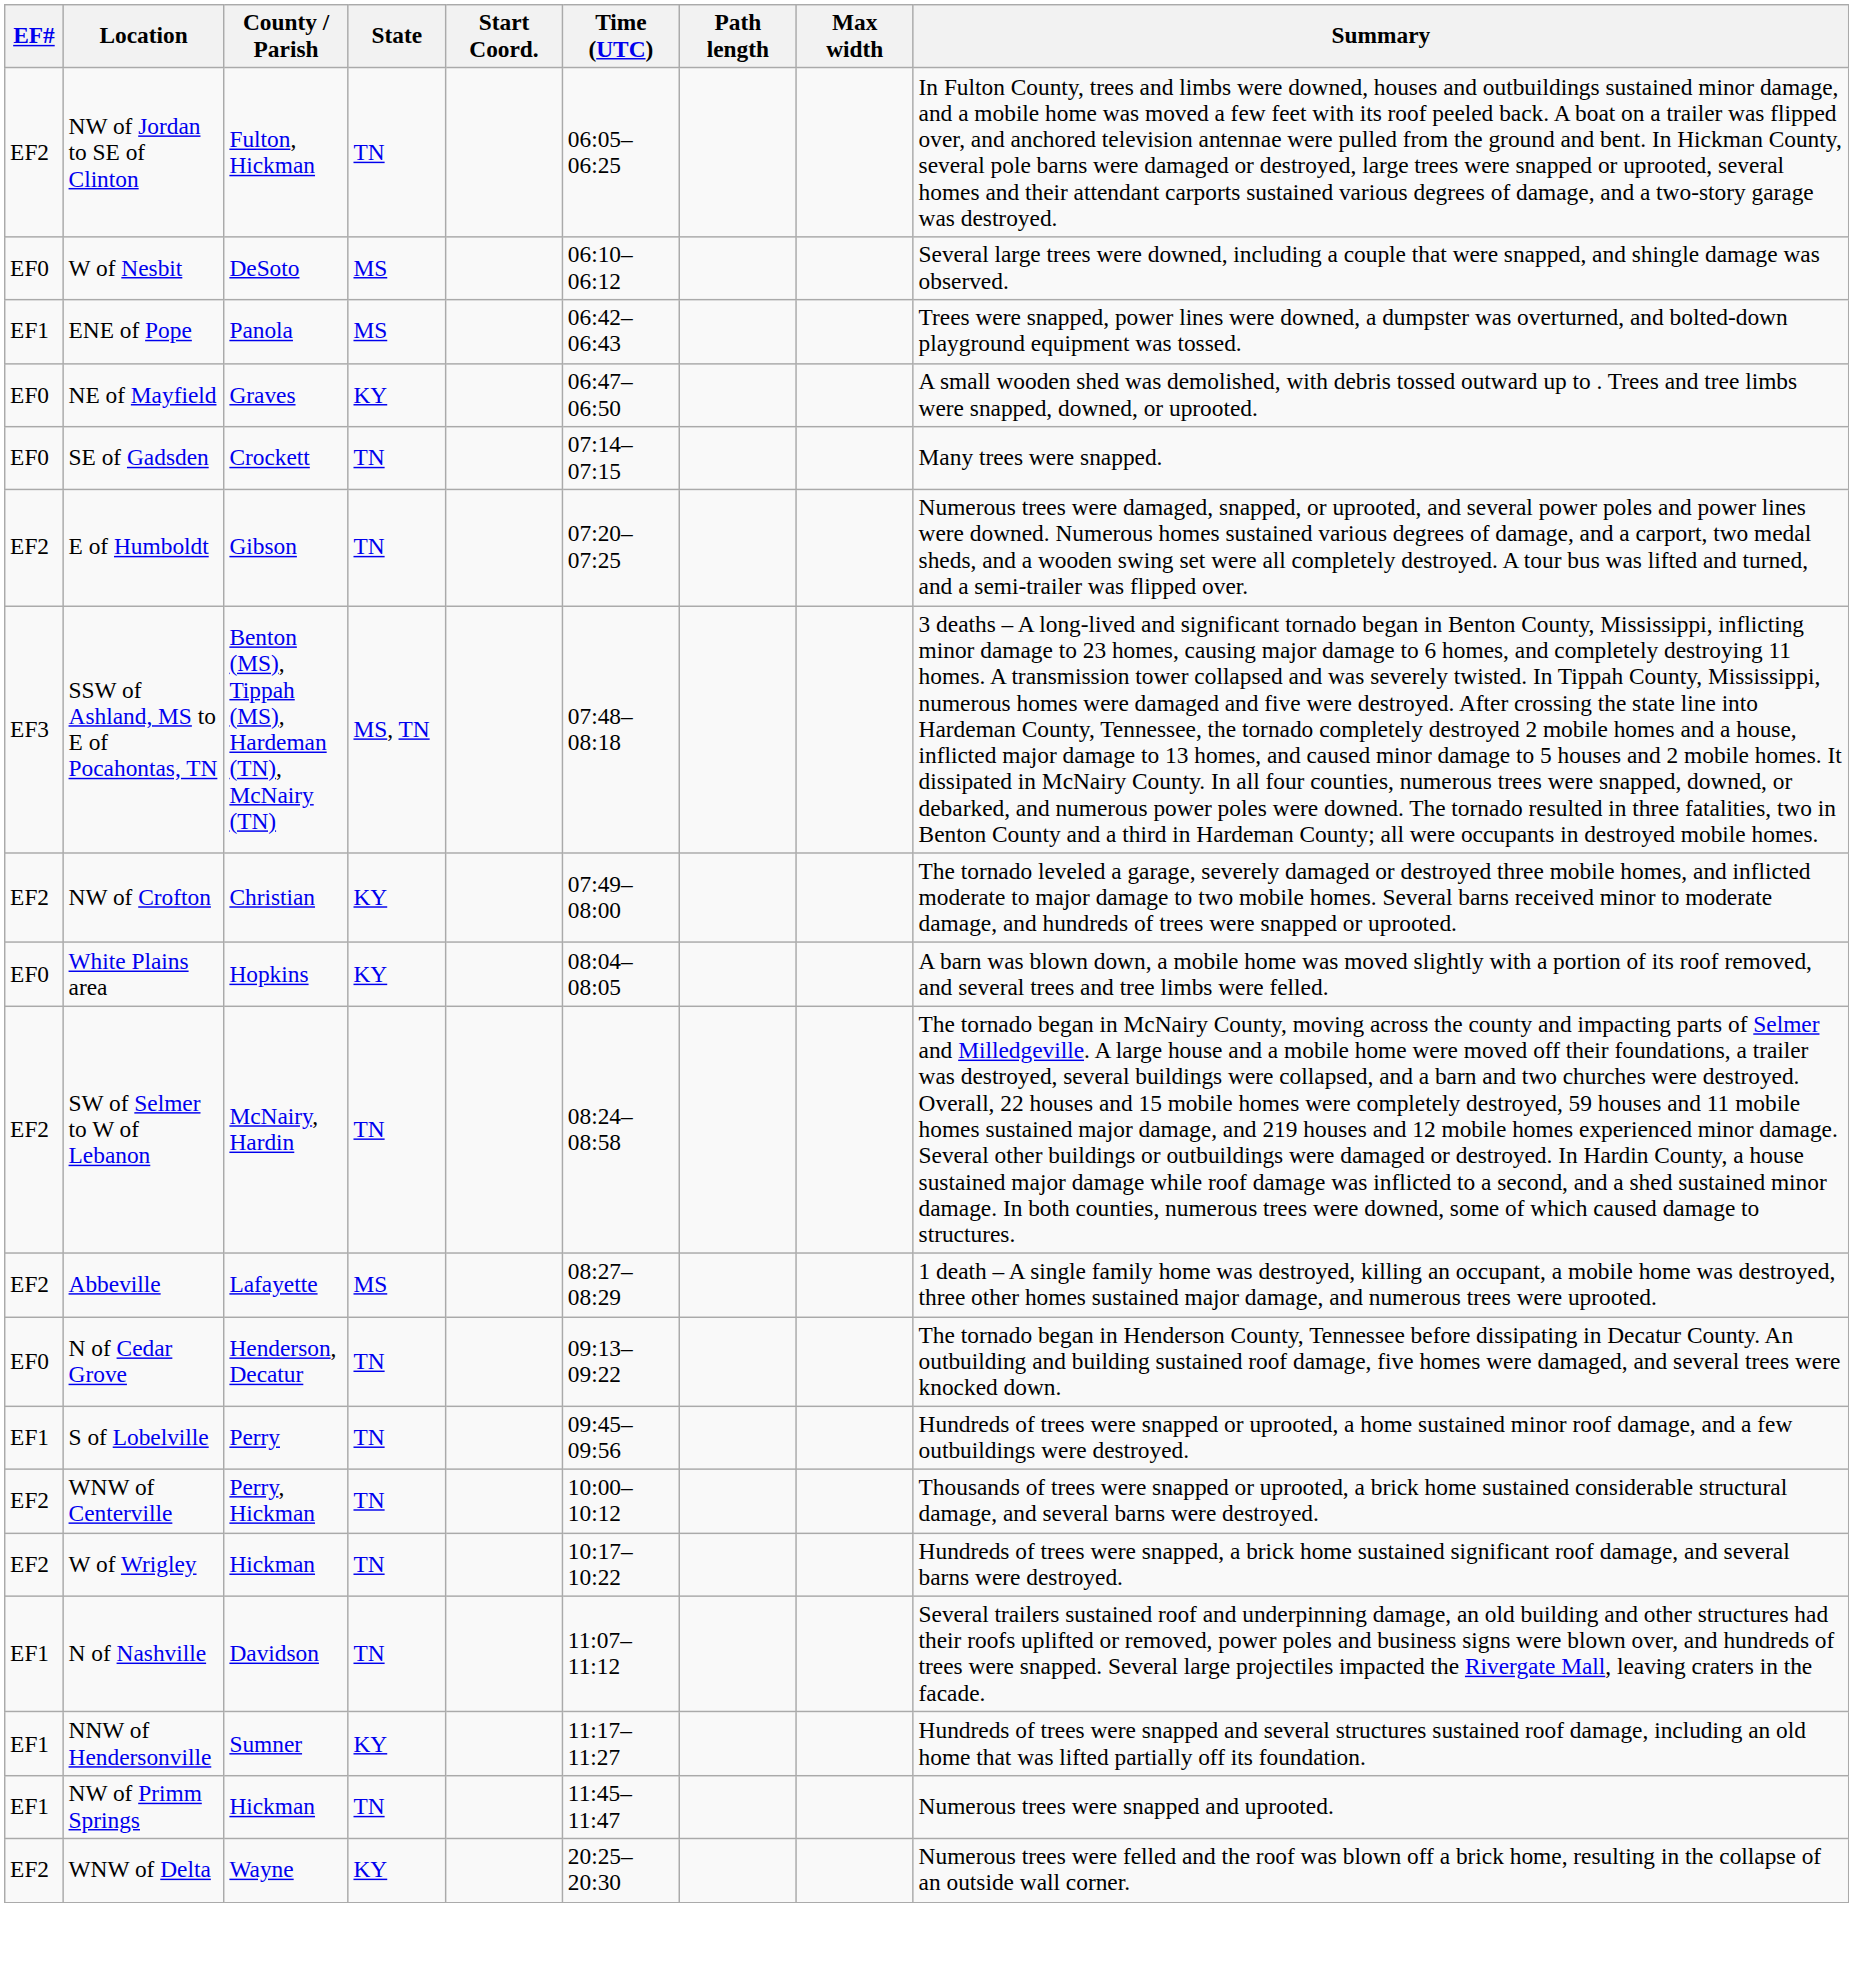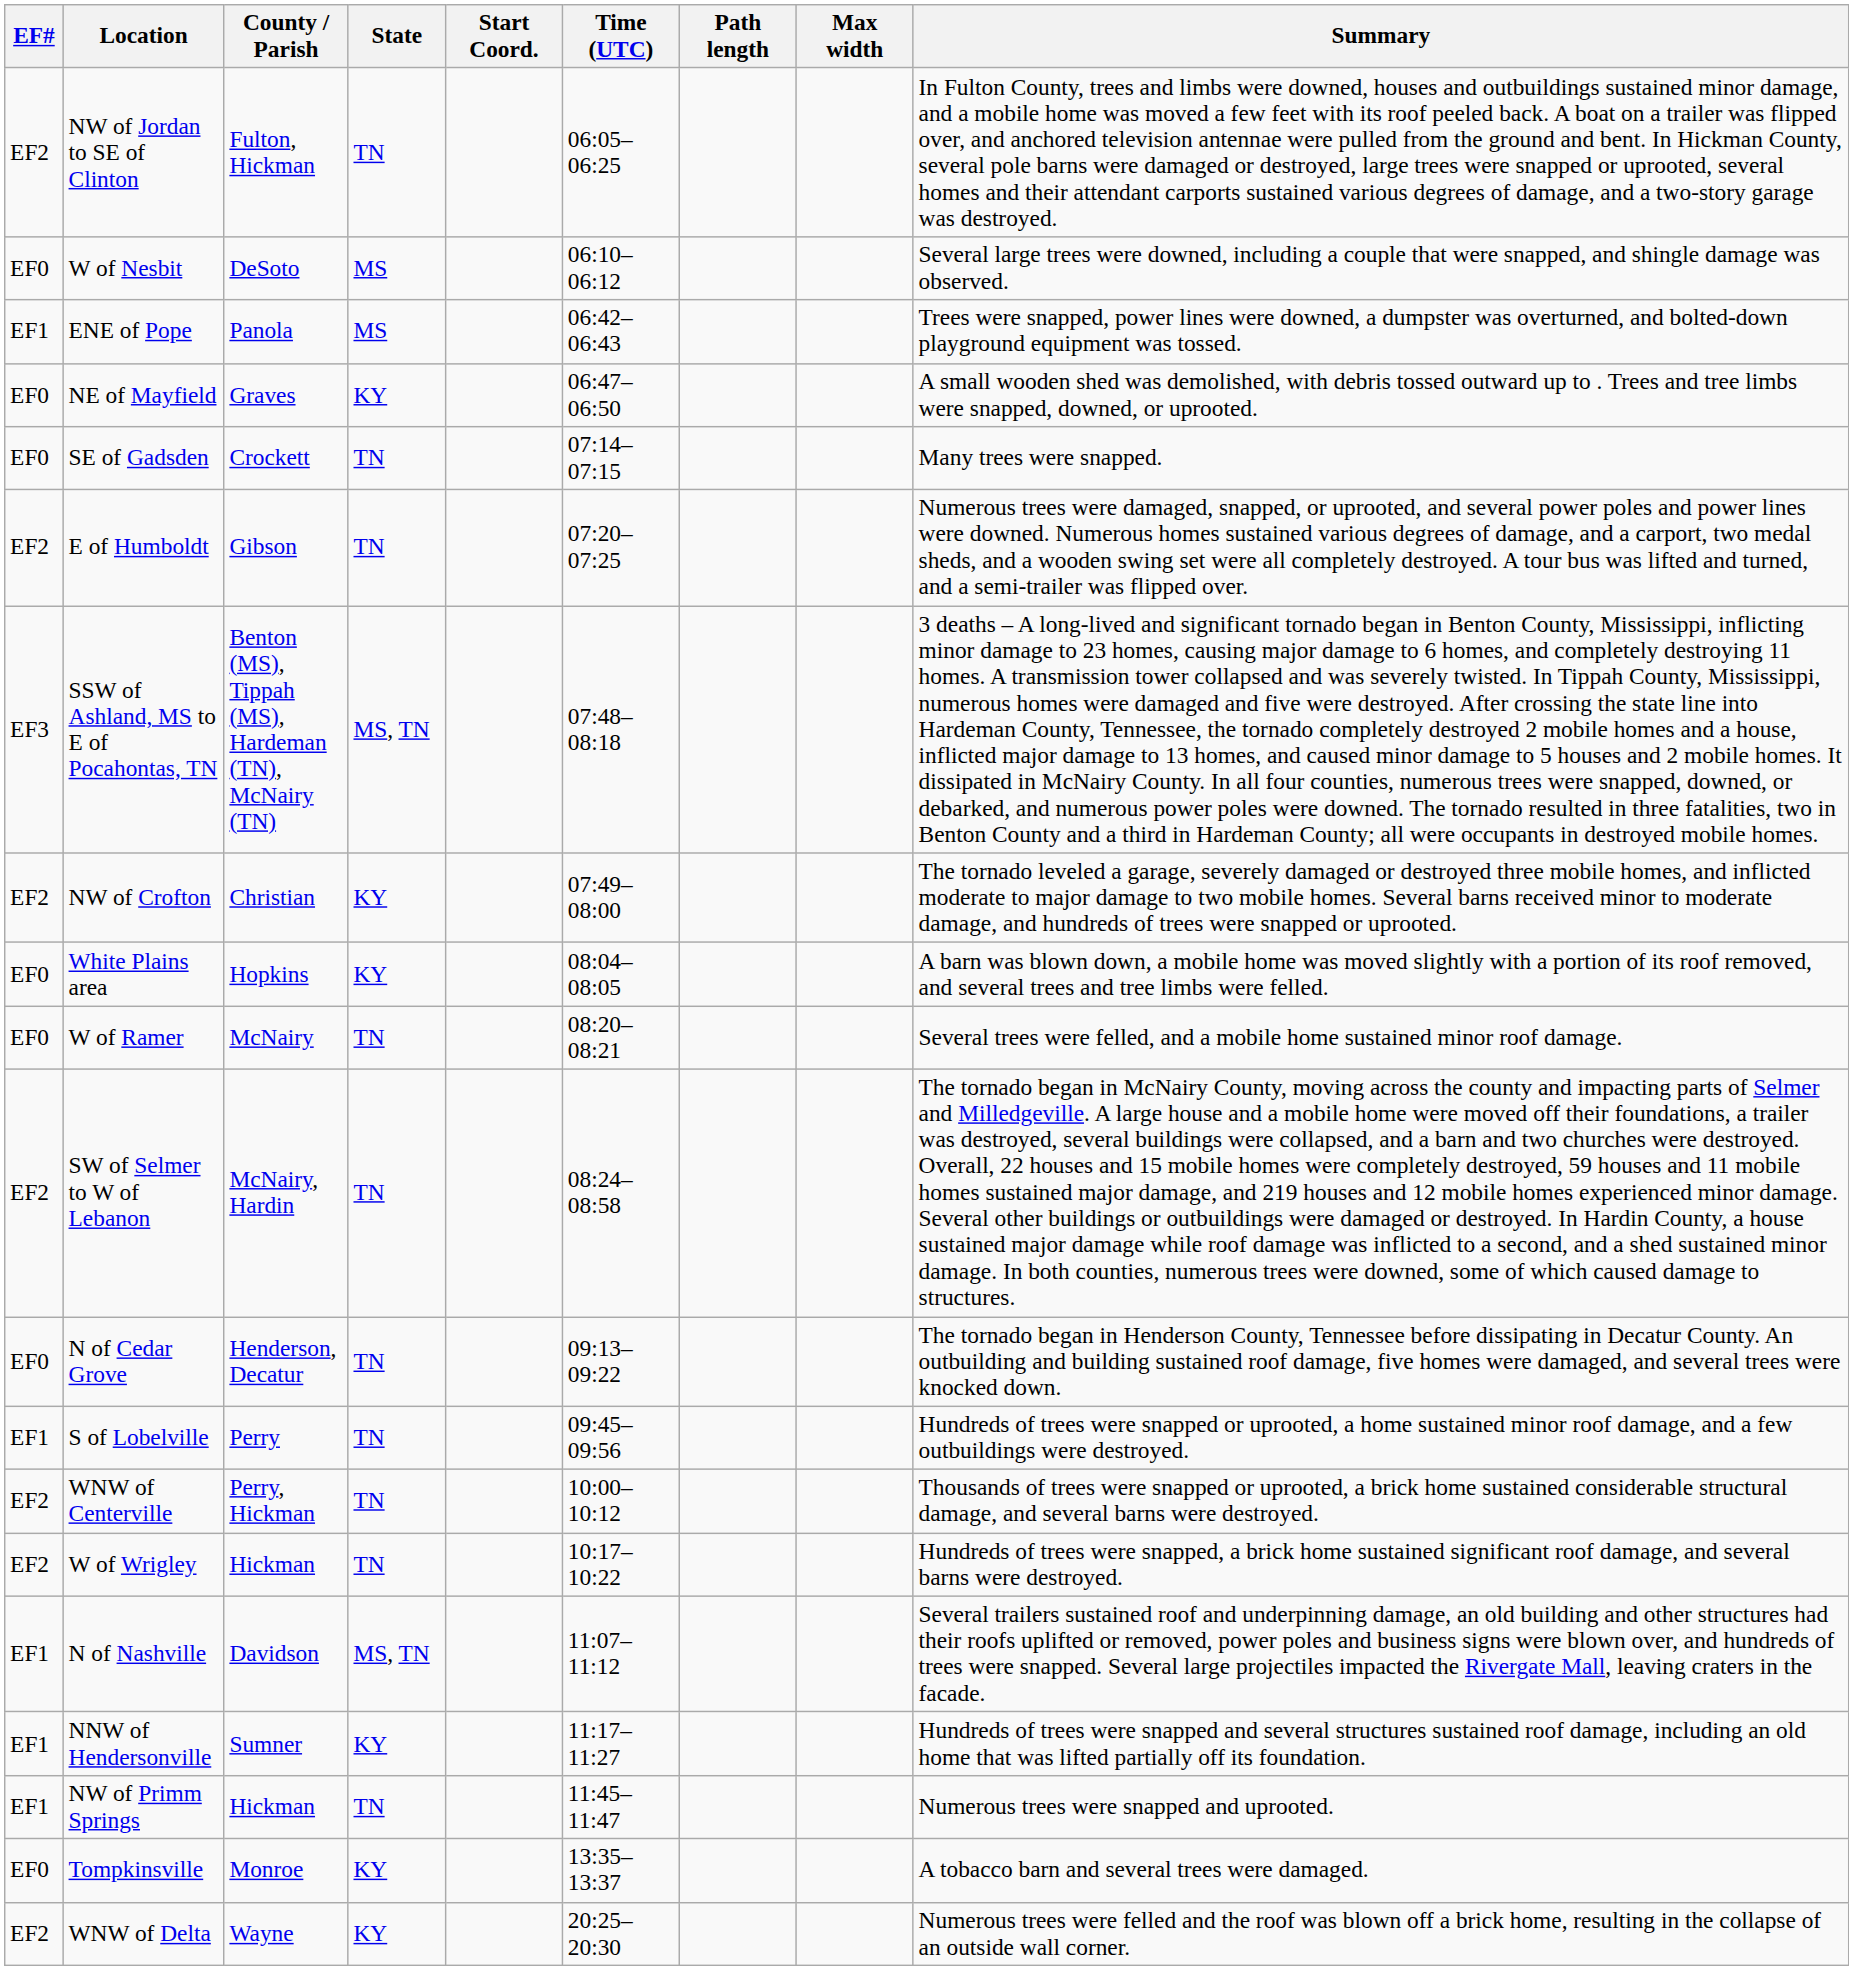+ row: (126, 1037)
- row: (115, 1284)
(369, 1653) TN -> (392, 1653) MS, TN
+ row: (136, 1870)
